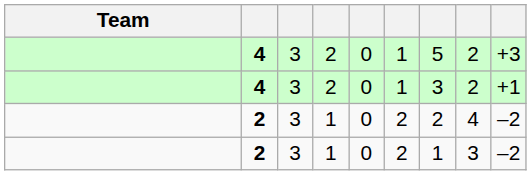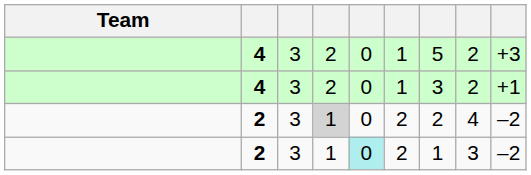(331, 119) no background -> (331, 119) lightgrey background
(366, 152) no background -> (366, 152) paleturquoise background
